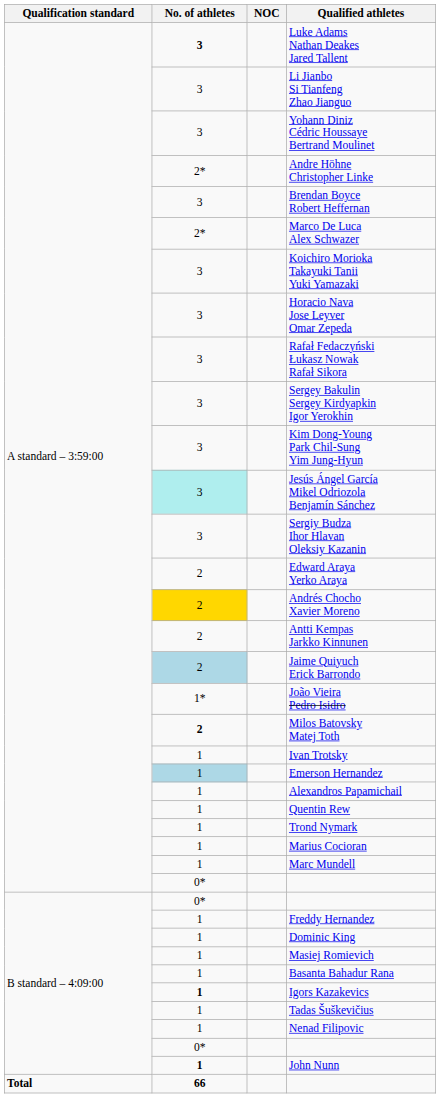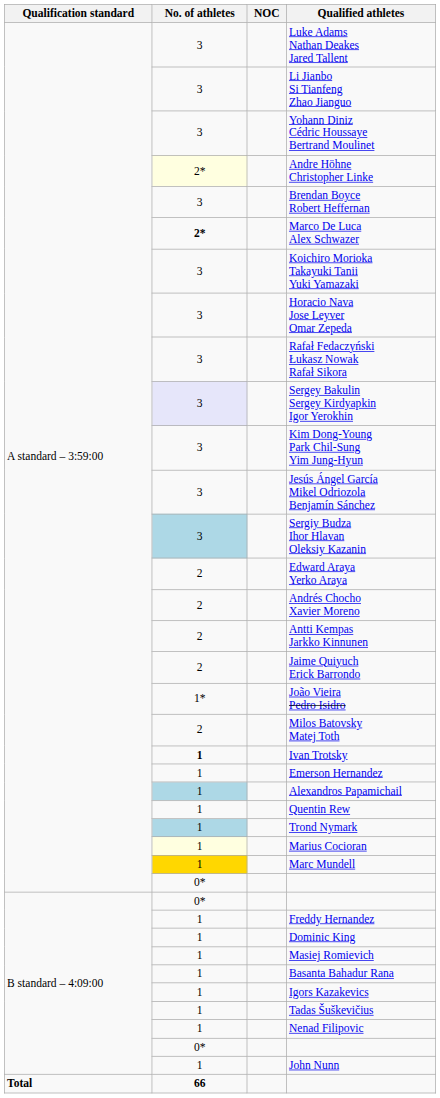(200, 44) bold -> (200, 44) normal
(200, 170) no background -> (200, 170) lightyellow background
(200, 233) normal -> (200, 233) bold
(200, 403) no background -> (200, 403) lavender background
(200, 492) paleturquoise background -> (200, 492) no background
(200, 536) no background -> (200, 536) lightblue background
(200, 605) gold background -> (200, 605) no background
(200, 667) lightblue background -> (200, 667) no background
(200, 730) bold -> (200, 730) normal
(200, 754) normal -> (200, 754) bold
(200, 773) lightblue background -> (200, 773) no background
(200, 791) no background -> (200, 791) lightblue background
(200, 827) no background -> (200, 827) lightblue background
(200, 846) no background -> (200, 846) lightyellow background
(200, 864) no background -> (200, 864) gold background
(200, 992) bold -> (200, 992) normal
(200, 1065) bold -> (200, 1065) normal
